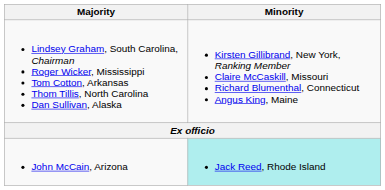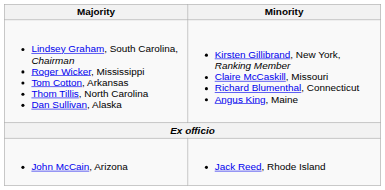(284, 167) paleturquoise background -> (284, 167) no background
